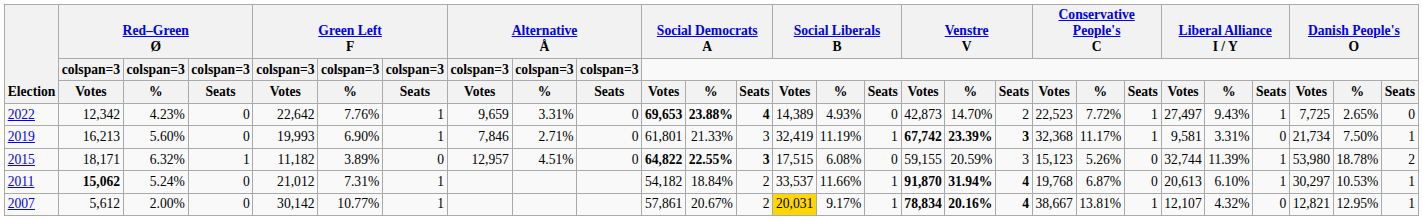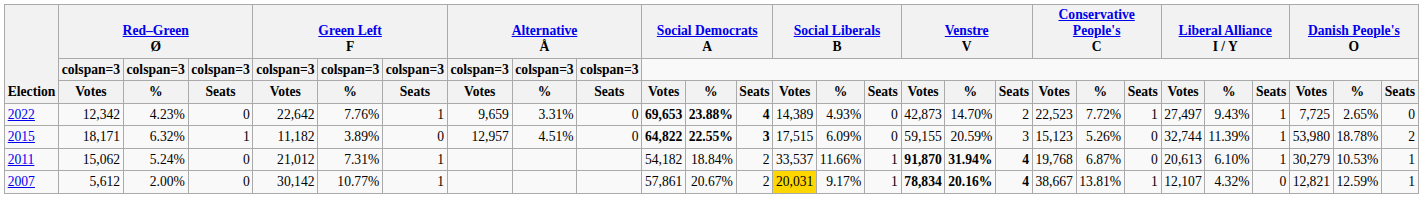- row: (21, 137)
(844, 159) 6.08% -> (844, 137) 6.09%
(101, 181) bold -> (101, 159) normal
(1311, 181) 30,297 -> (1311, 159) 30,279
(1357, 204) 12.95% -> (1357, 181) 12.59%
